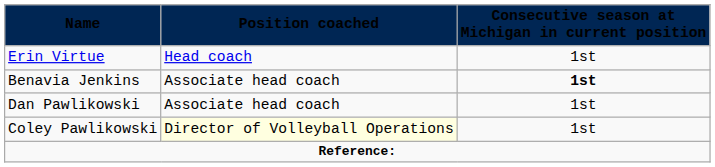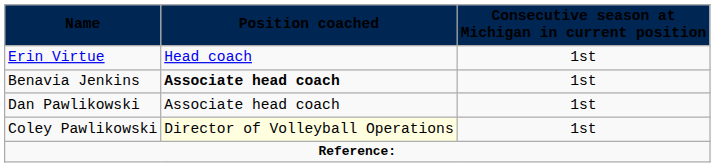(252, 82) normal -> (252, 82) bold
(583, 82) bold -> (583, 82) normal
